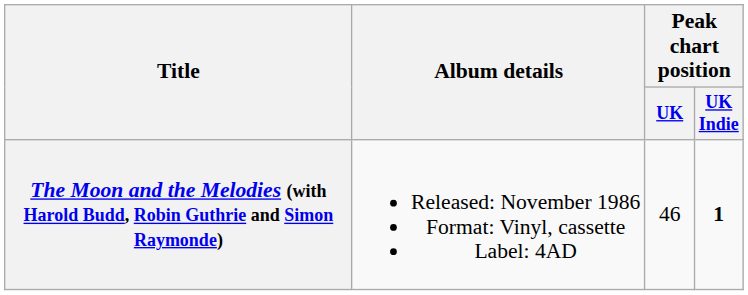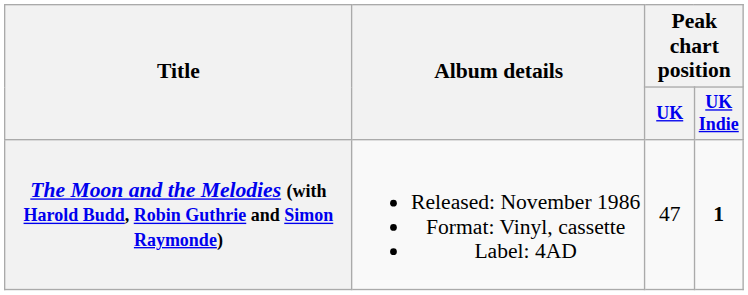(670, 214) 46 -> (670, 214) 47
